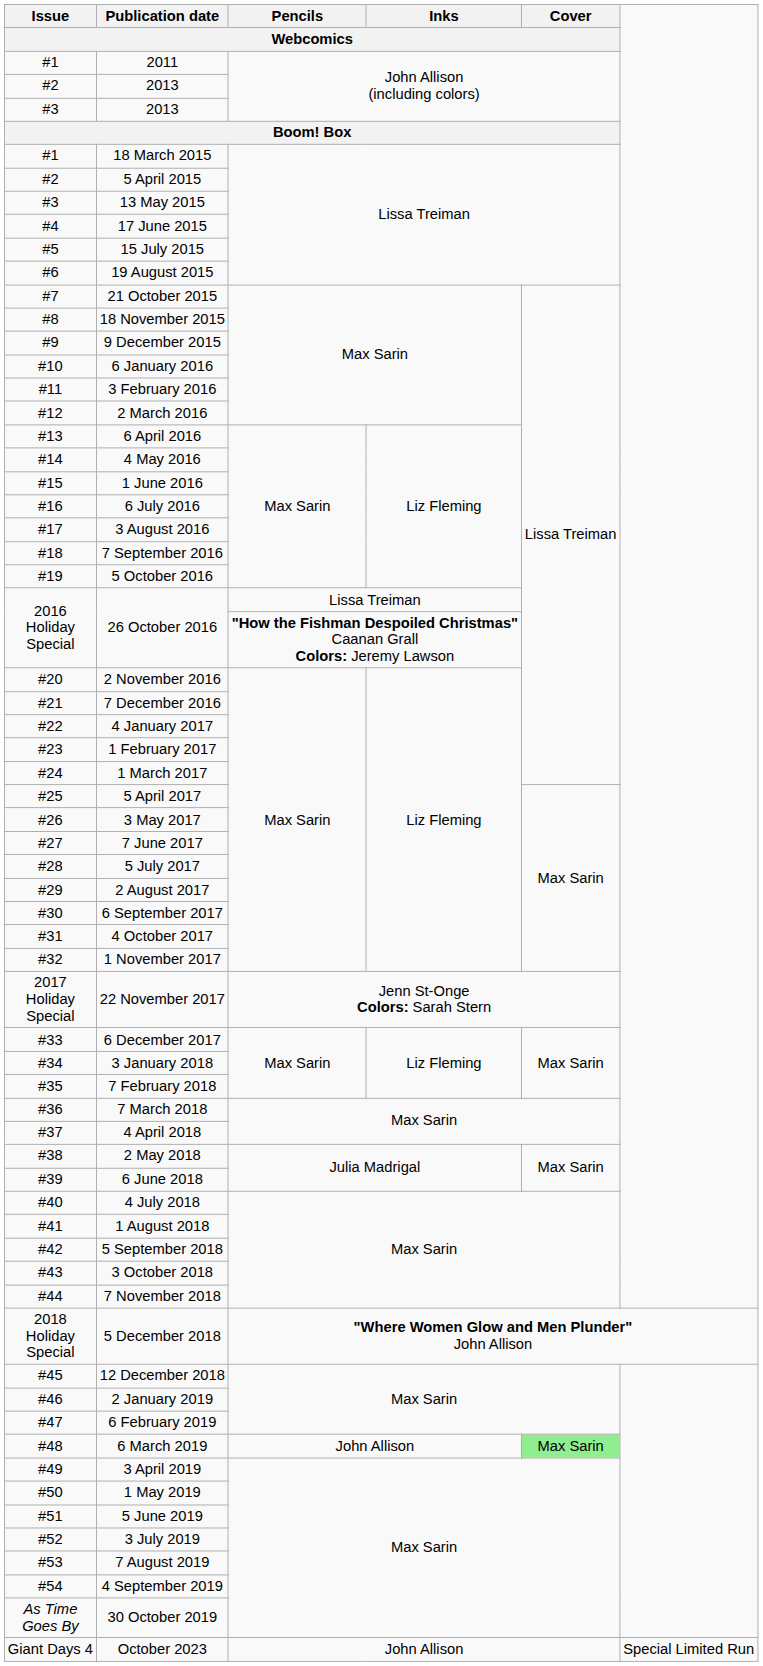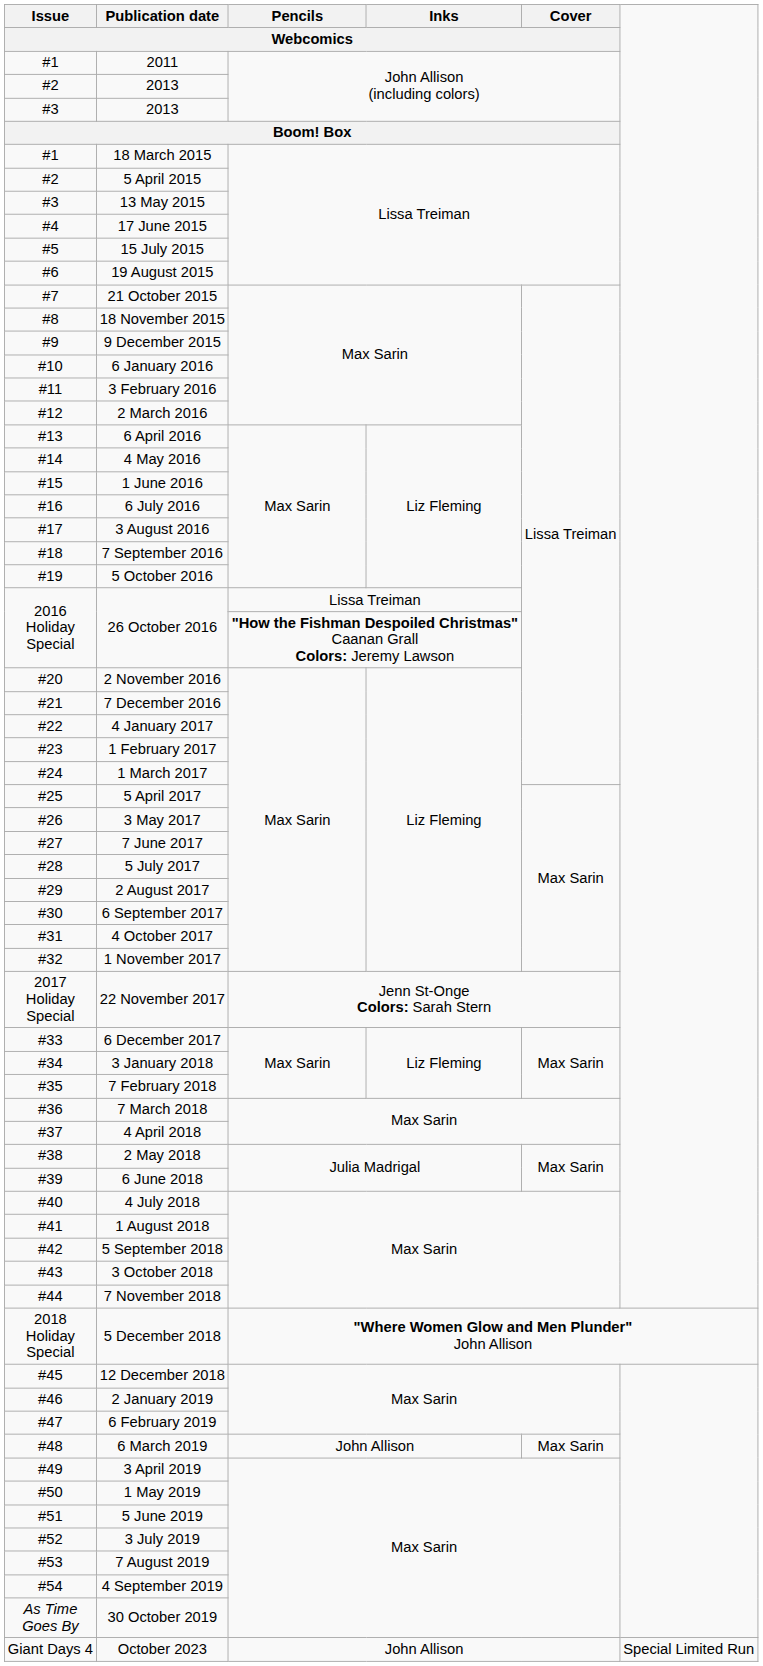(571, 1446) lightgreen background -> (571, 1446) no background
